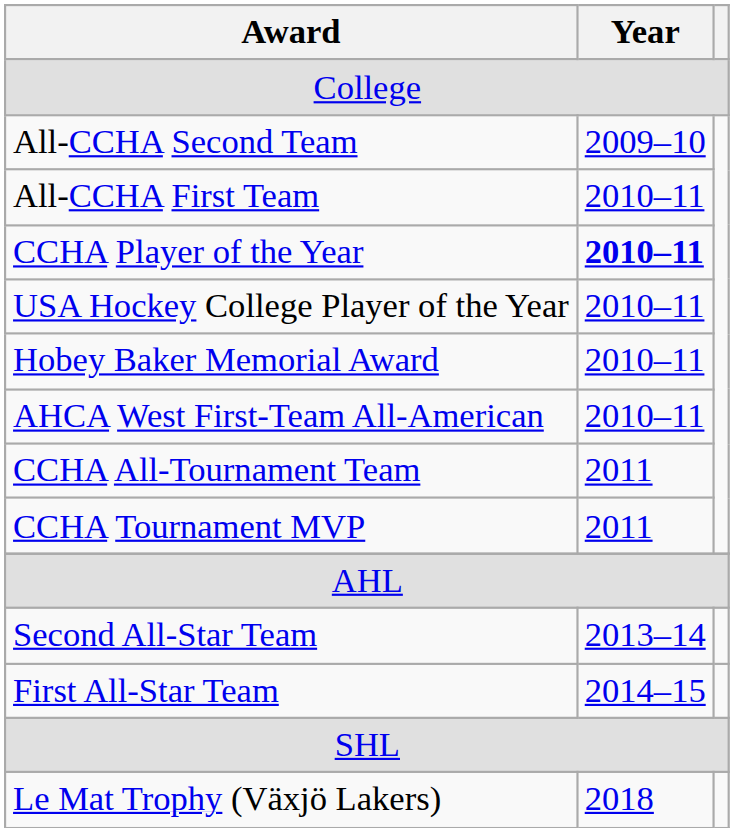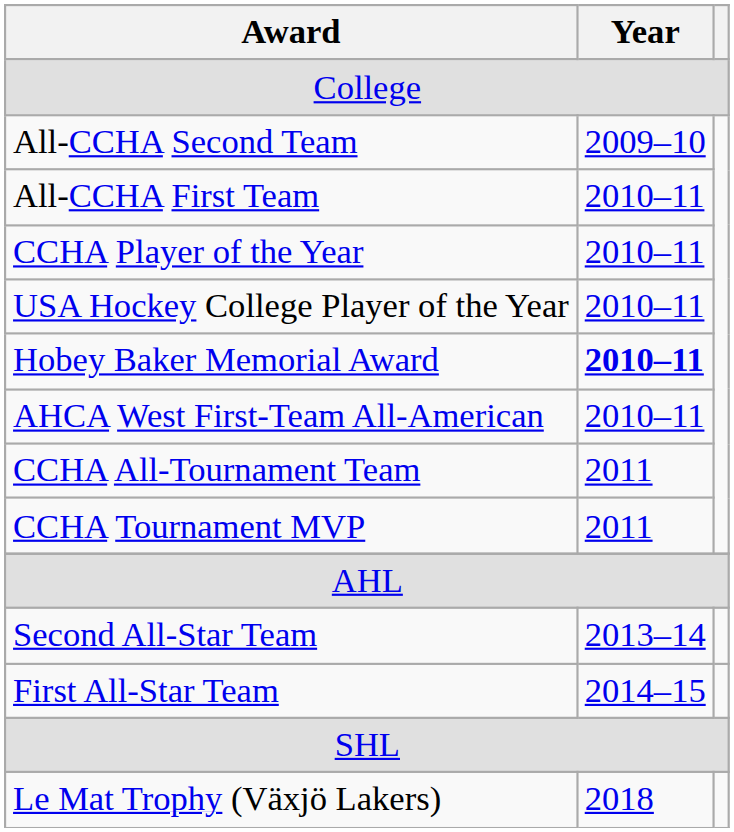(644, 251) bold -> (645, 251) normal
(645, 360) normal -> (644, 360) bold
